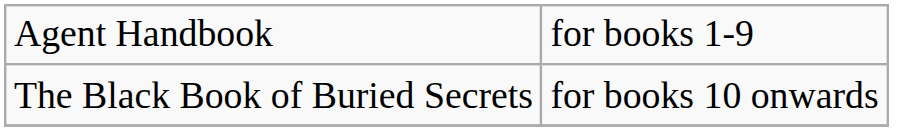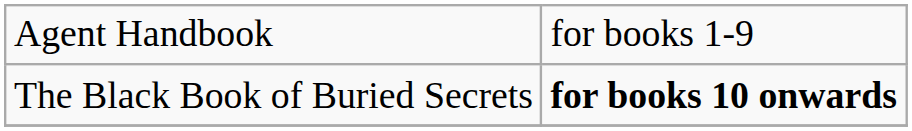(715, 94) normal -> (724, 94) bold
